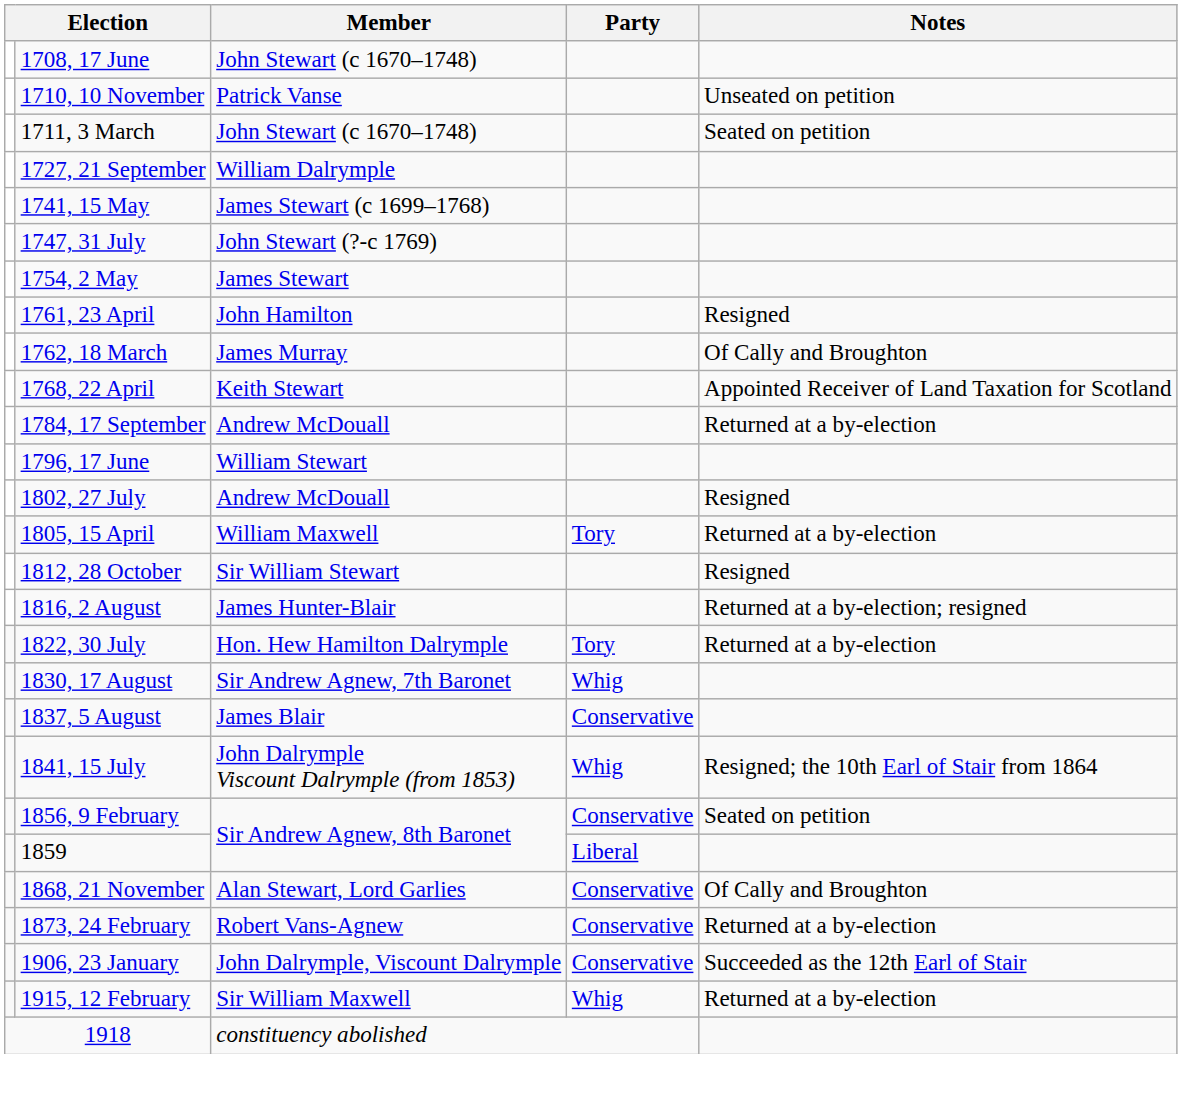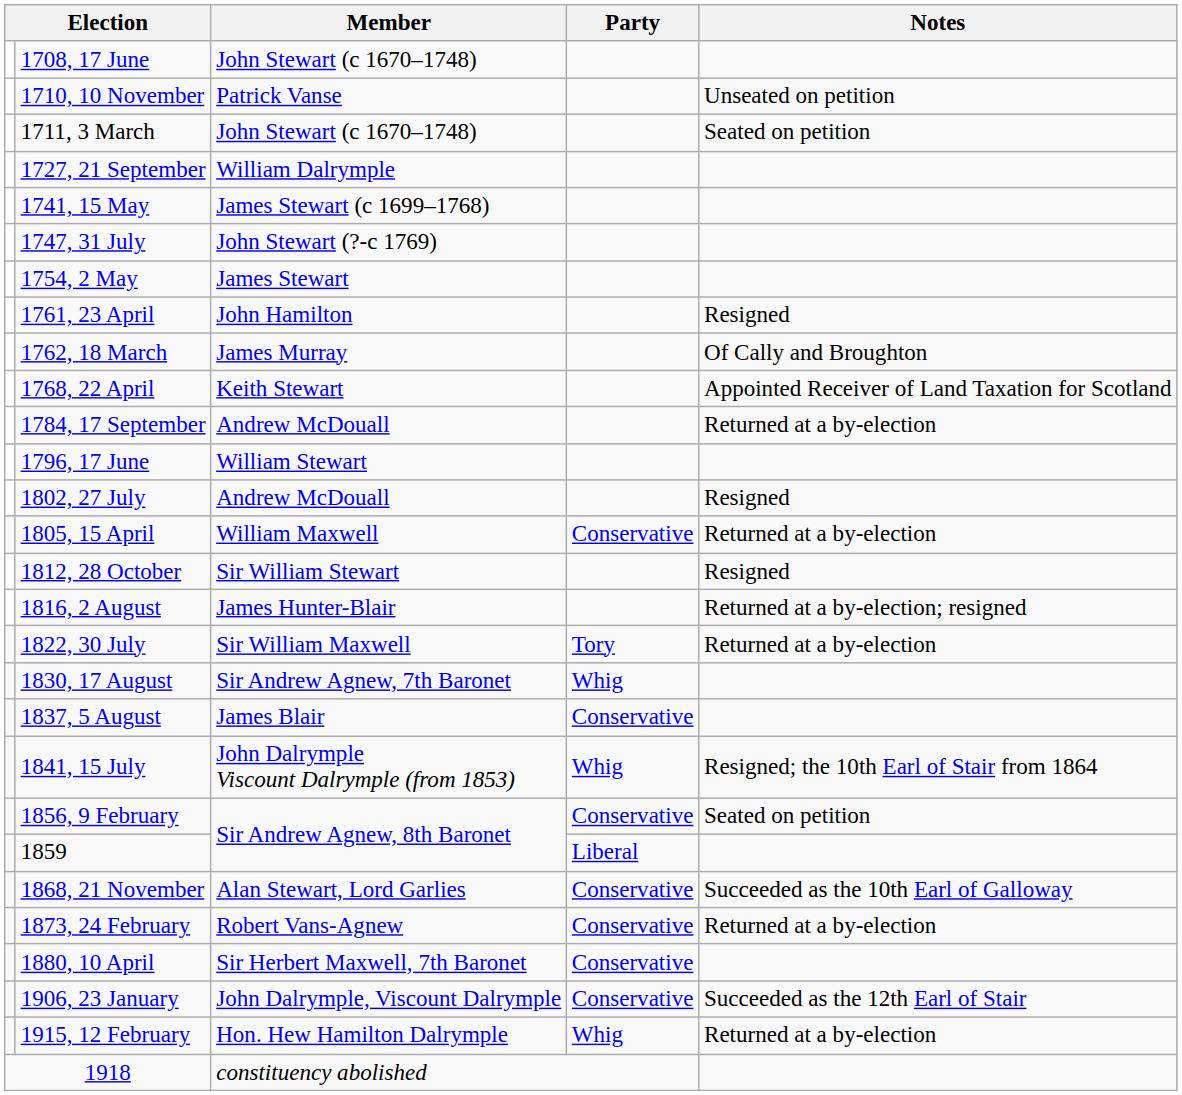(593, 534) Tory -> (633, 534) Conservative
(362, 643) Hon. Hew Hamilton Dalrymple -> (313, 643) Sir William Maxwell
(816, 889) Of Cally and Broughton -> (888, 889) Succeeded as the 10th Earl of Galloway
+ row: (88, 962)
(313, 998) Sir William Maxwell -> (362, 1035) Hon. Hew Hamilton Dalrymple
